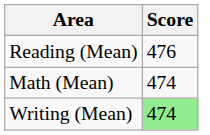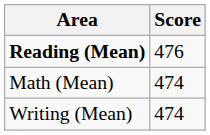(73, 51) normal -> (77, 51) bold
(161, 113) lightgreen background -> (169, 113) no background
